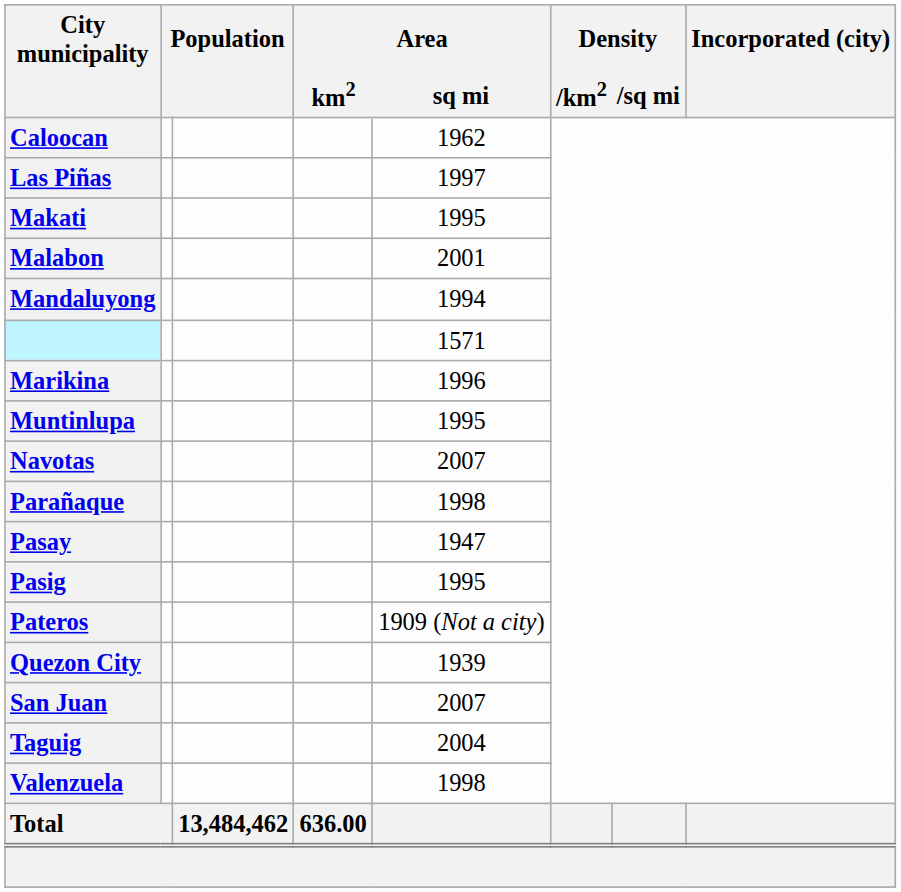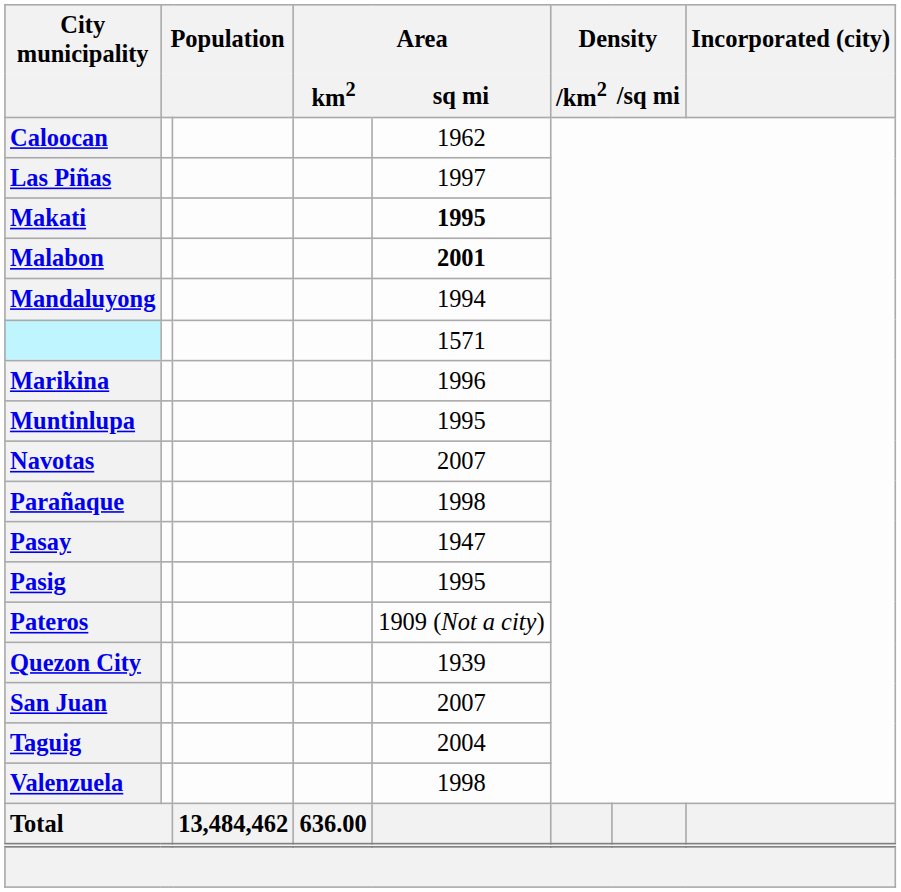(461, 218) normal -> (461, 218) bold
(461, 258) normal -> (461, 258) bold
